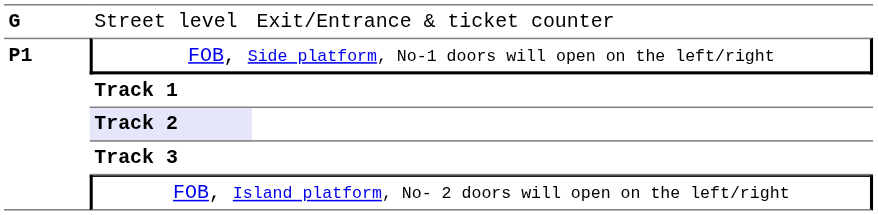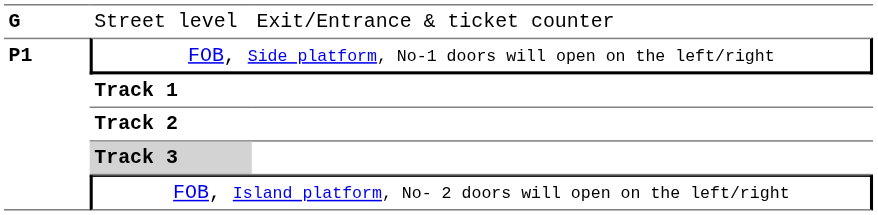(136, 124) lavender background -> (136, 124) no background
(136, 158) no background -> (136, 158) lightgrey background
